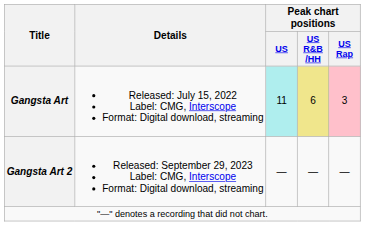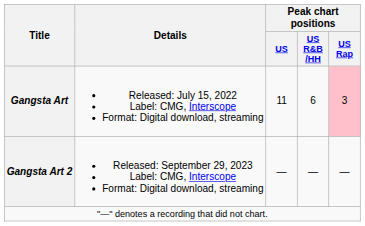(282, 101) paleturquoise background -> (282, 101) no background
(313, 101) khaki background -> (313, 101) no background
